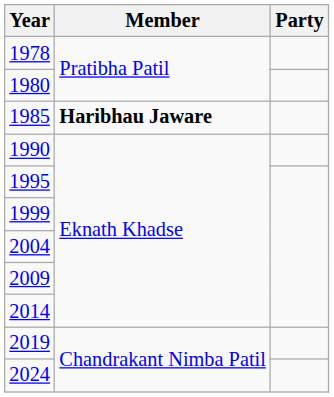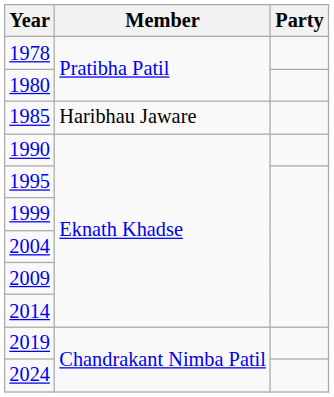(136, 117) bold -> (128, 117) normal
